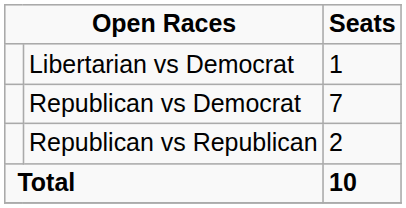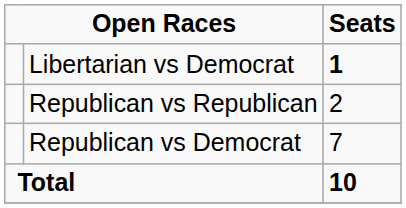(336, 63) normal -> (336, 63) bold
rows swapped: (165, 103) <-> (173, 143)
